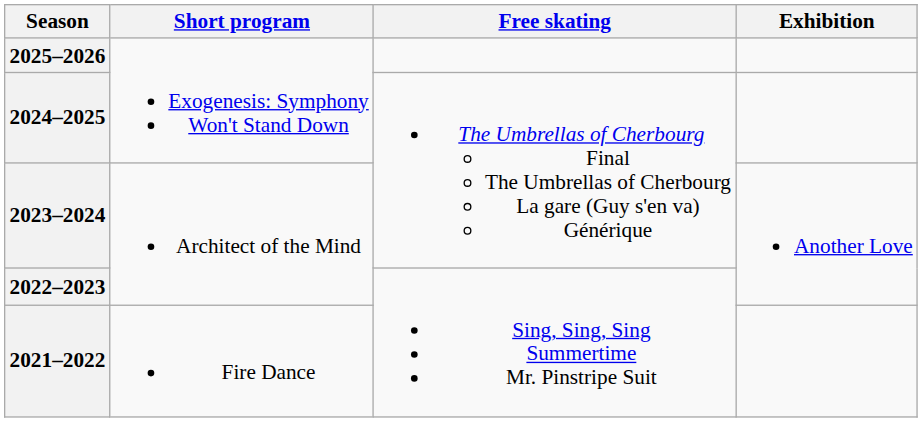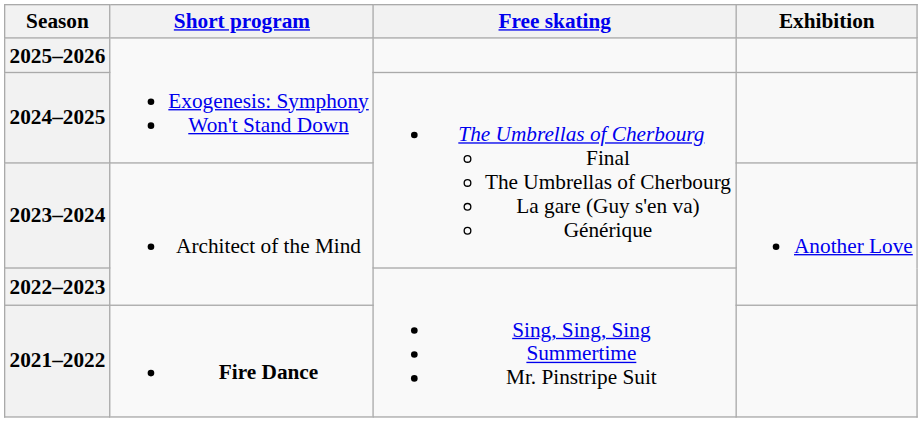(242, 373) normal -> (242, 373) bold
